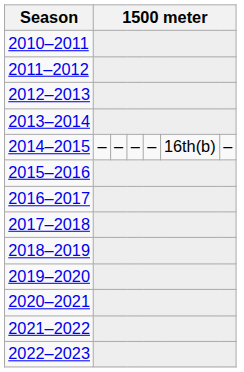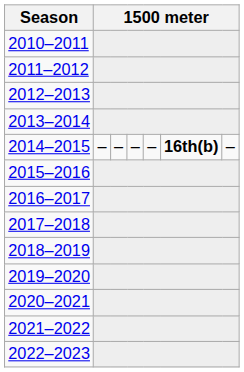(190, 147) normal -> (191, 147) bold
